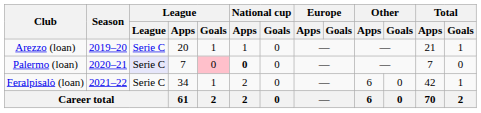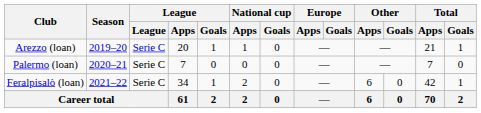(149, 64) lavender background -> (149, 64) no background
(213, 64) pink background -> (213, 64) no background
(245, 64) bold -> (245, 64) normal
